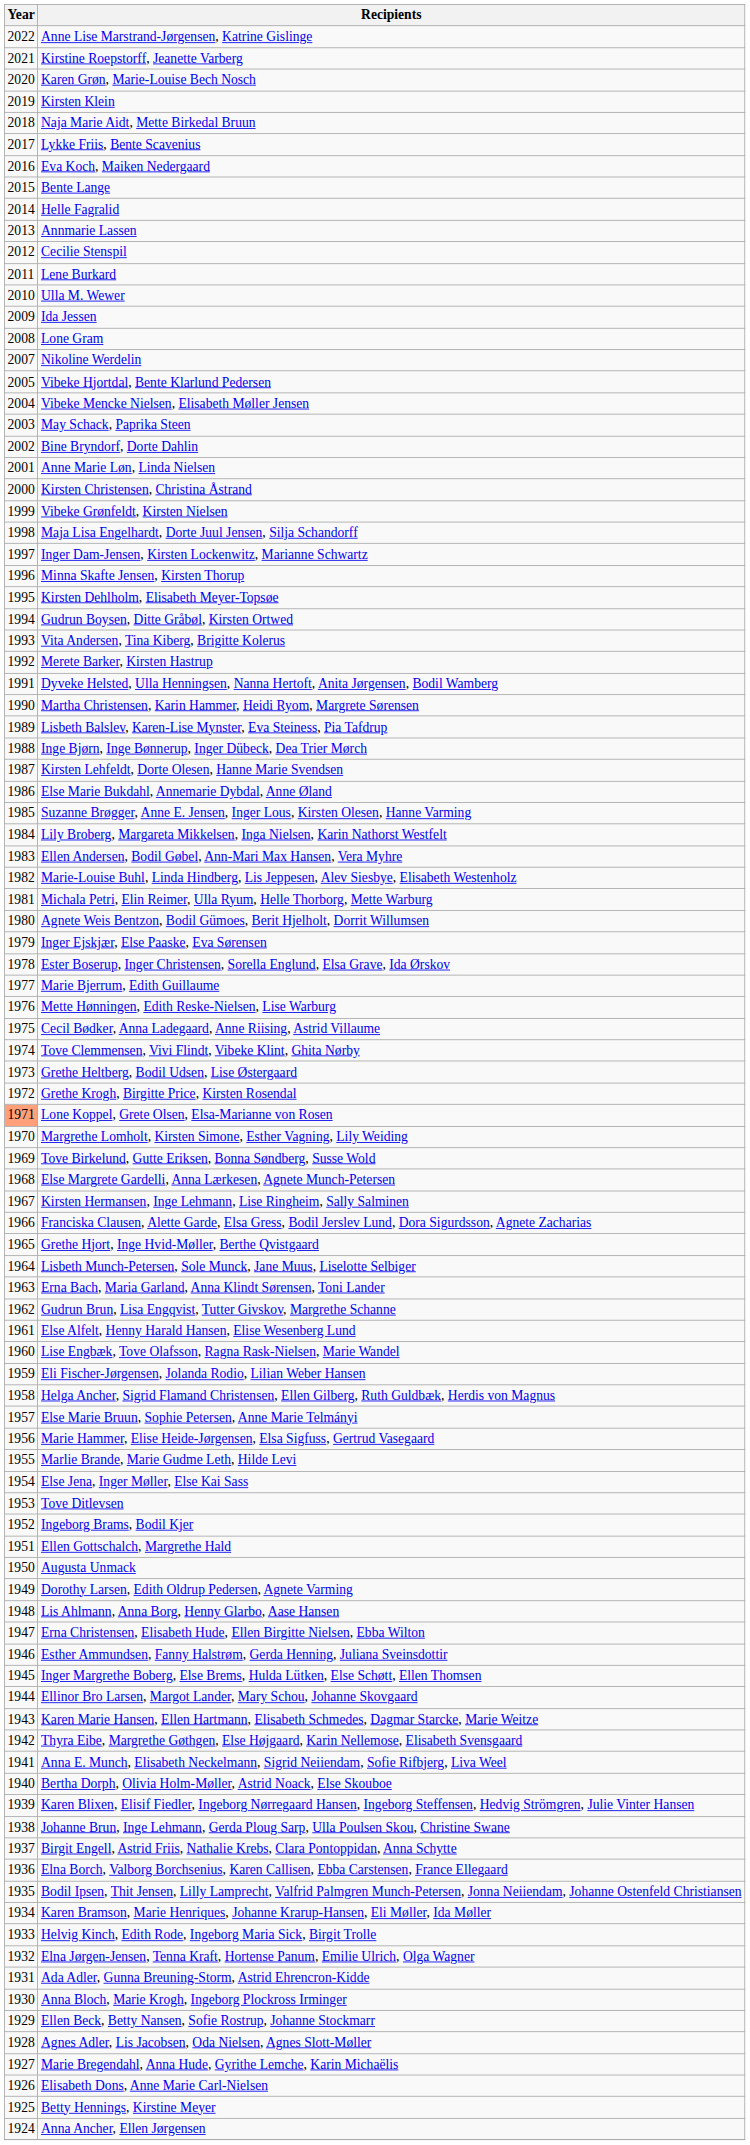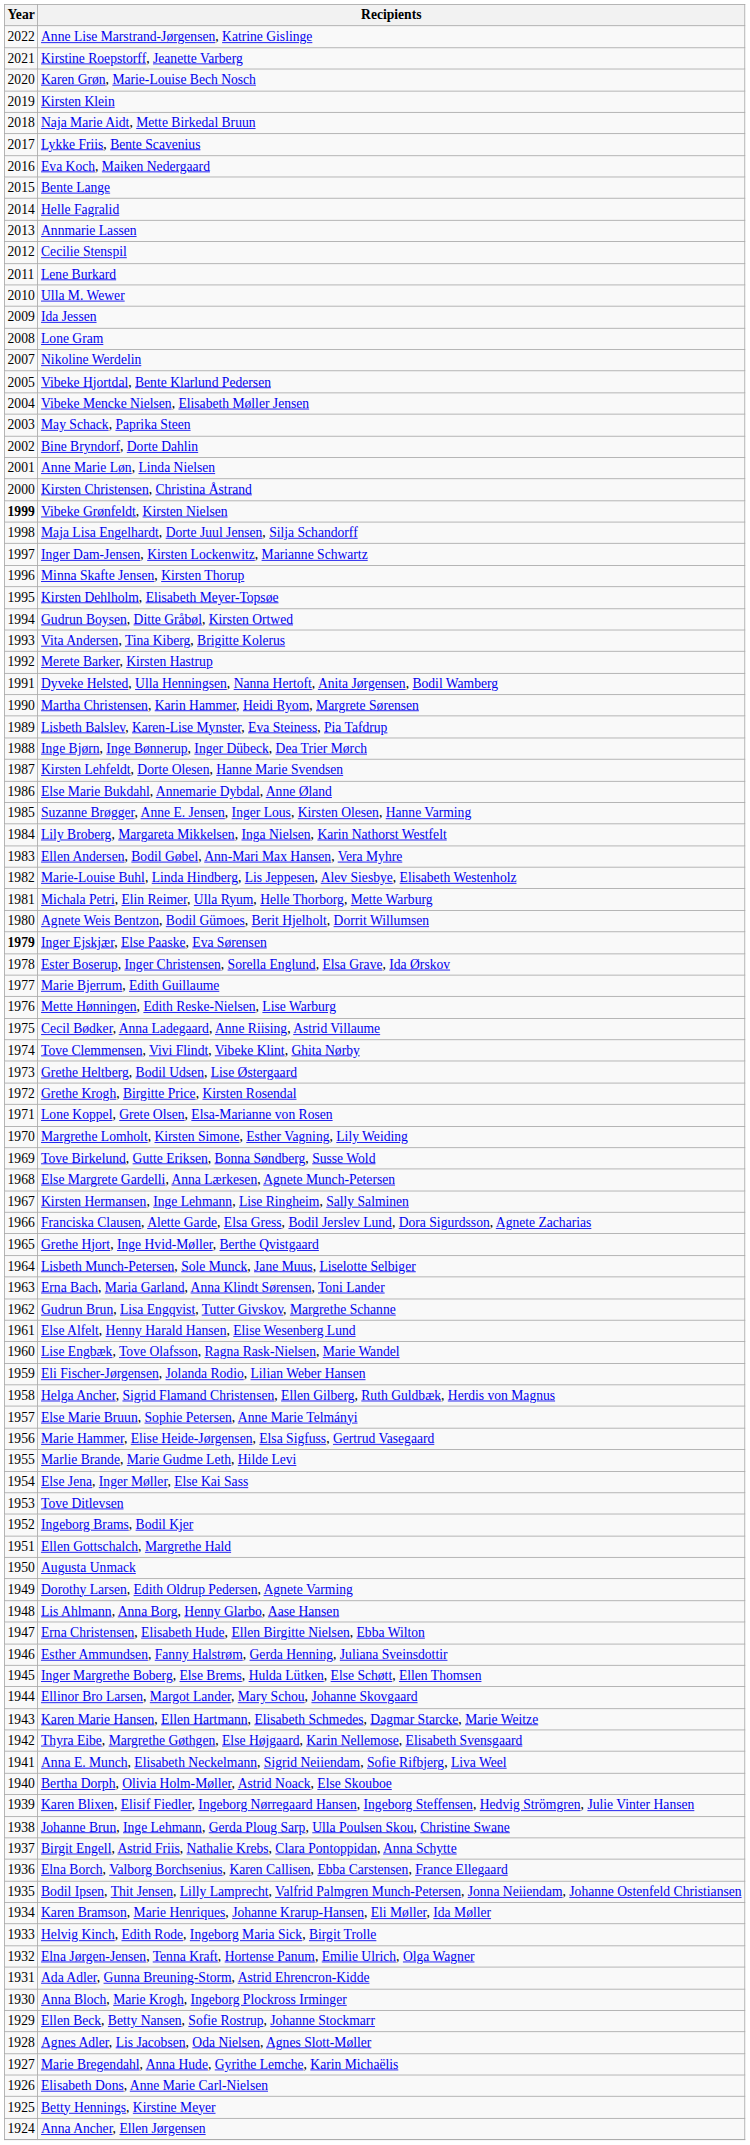(21, 511) normal -> (21, 511) bold
(21, 942) normal -> (21, 942) bold
(21, 1115) lightsalmon background -> (21, 1115) no background
